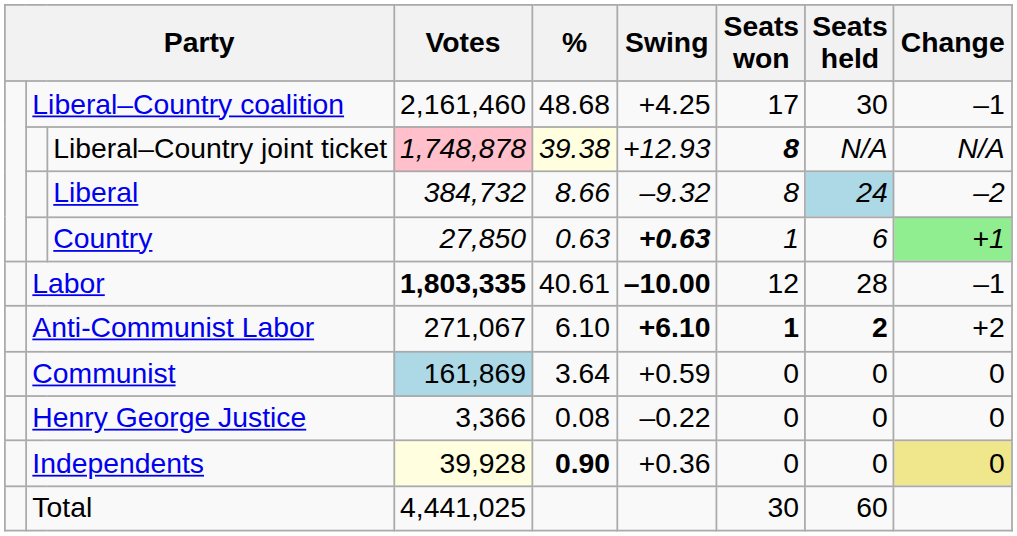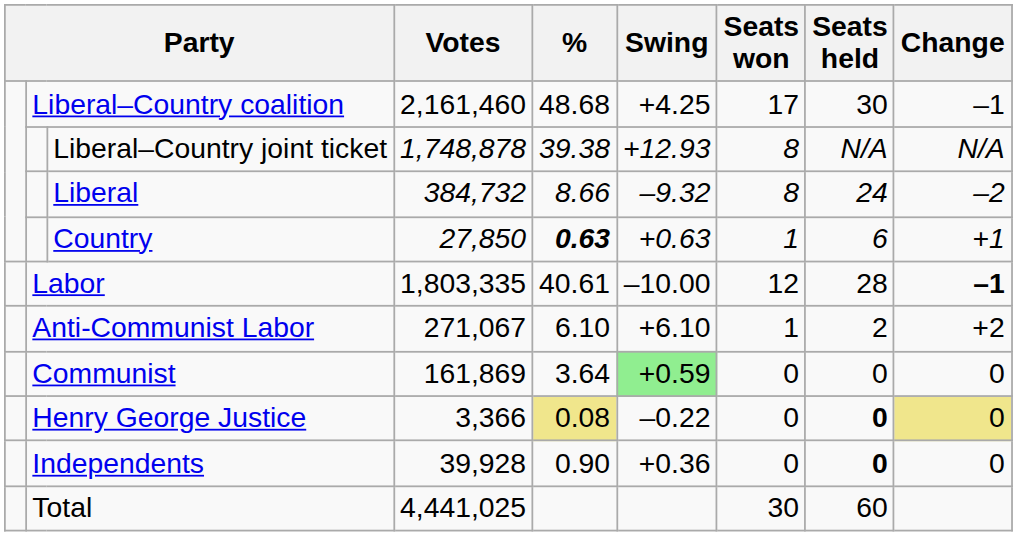(463, 148) pink background -> (463, 148) no background
(575, 148) lightyellow background -> (575, 148) no background
(791, 148) bold -> (791, 148) normal
(872, 193) lightblue background -> (872, 193) no background
(582, 238) normal -> (582, 238) bold
(675, 238) bold -> (675, 238) normal
(989, 238) lightgreen background -> (989, 238) no background
(463, 283) bold -> (463, 283) normal
(667, 283) bold -> (667, 283) normal
(989, 283) normal -> (989, 283) bold
(675, 328) bold -> (675, 328) normal
(791, 328) bold -> (791, 328) normal
(880, 328) bold -> (880, 328) normal
(475, 373) lightblue background -> (475, 373) no background
(675, 373) no background -> (675, 373) lightgreen background
(582, 418) no background -> (582, 418) khaki background
(880, 418) normal -> (880, 418) bold
(997, 418) no background -> (997, 418) khaki background
(483, 463) lightyellow background -> (483, 463) no background
(582, 463) bold -> (582, 463) normal
(880, 463) normal -> (880, 463) bold
(997, 463) khaki background -> (997, 463) no background
